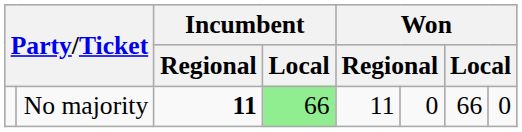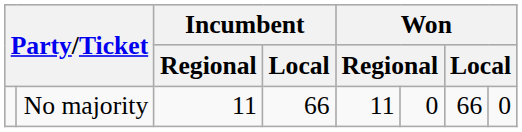(245, 106) bold -> (244, 106) normal
(317, 106) lightgreen background -> (317, 106) no background
